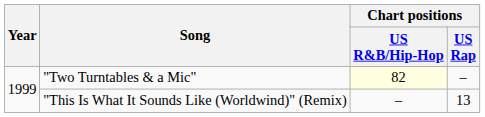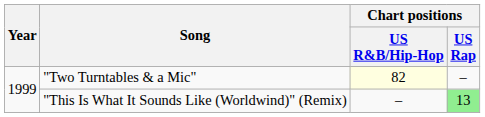(463, 100) no background -> (463, 100) lightgreen background
